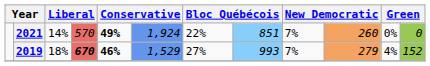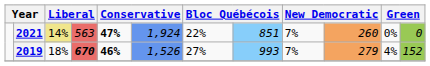(58, 33) no background -> (58, 33) khaki background
(85, 33) 570 -> (85, 33) 563
(110, 33) 49% -> (110, 33) 47%
(164, 51) 1,529 -> (164, 51) 1,526
